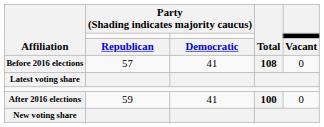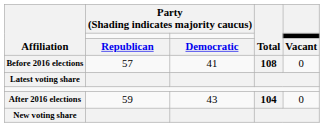(212, 100) 41 -> (212, 100) 43
(269, 100) 100 -> (269, 100) 104
